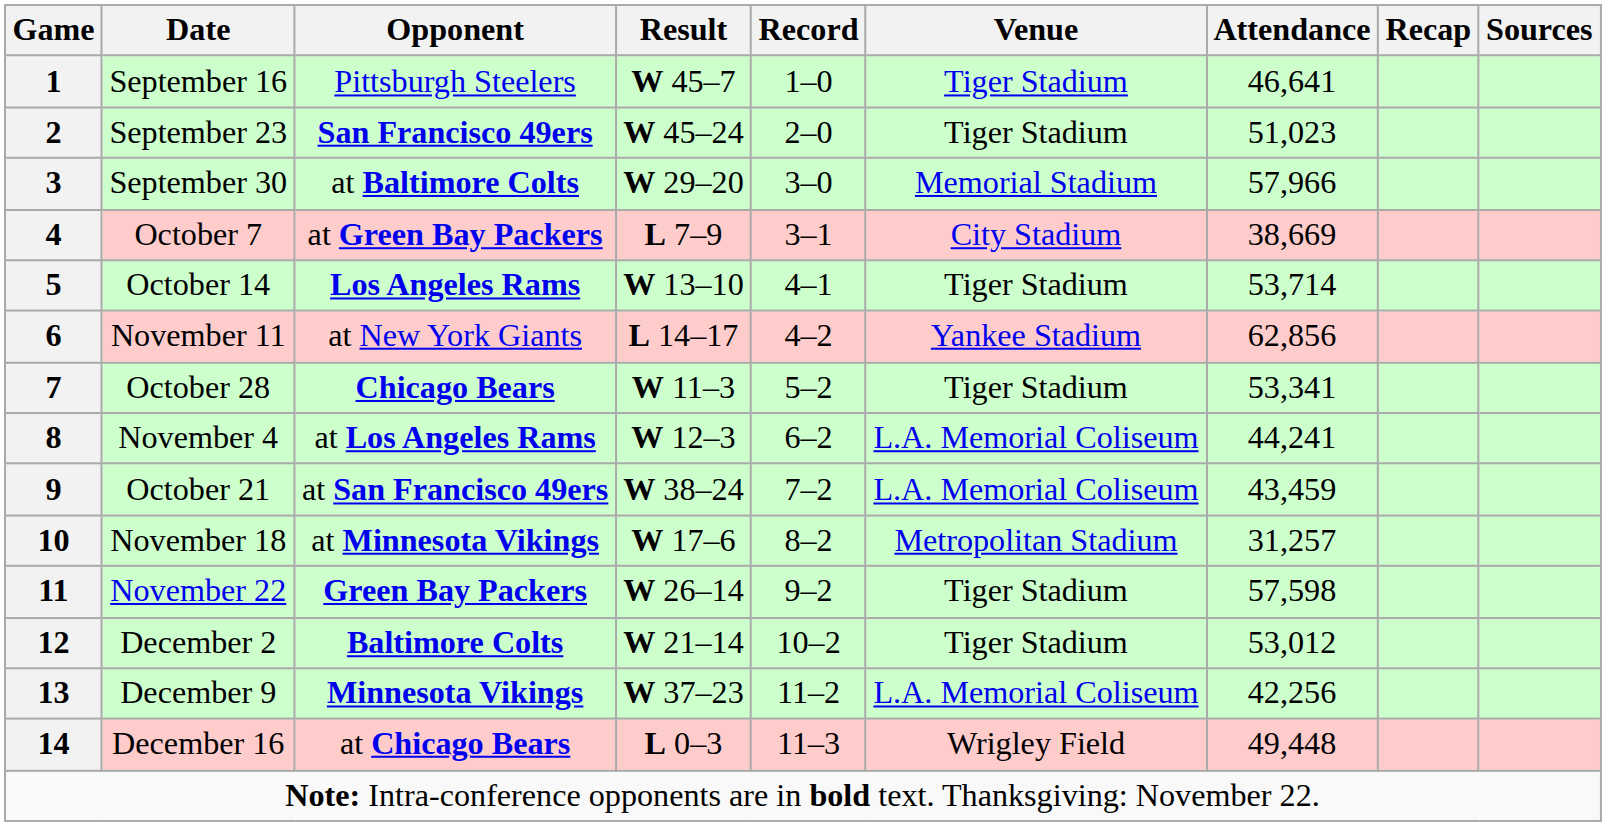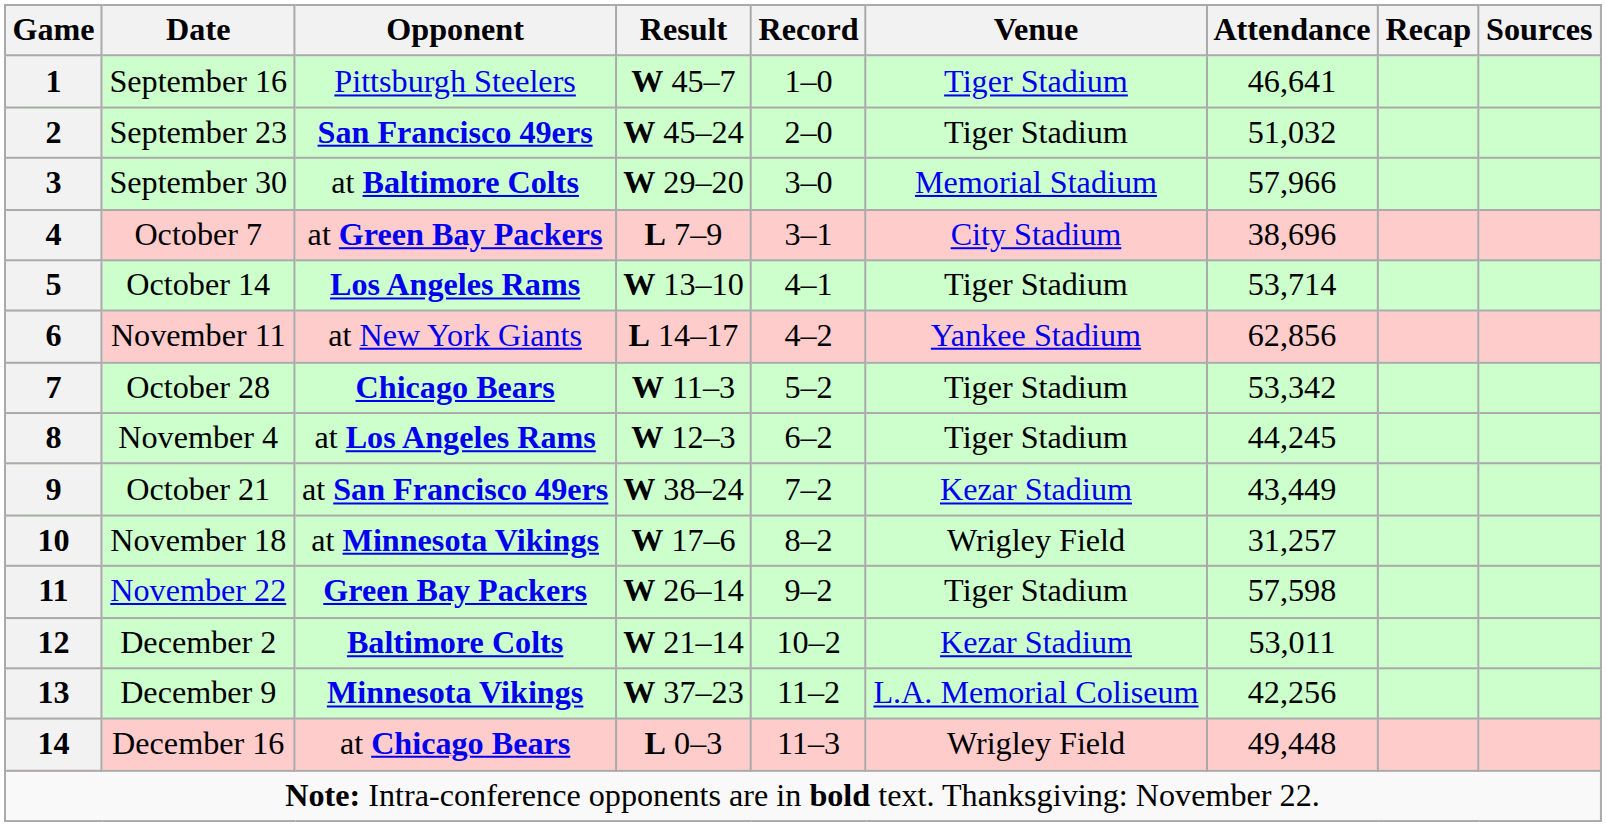(1292, 132) 51,023 -> (1292, 132) 51,032
(1292, 234) 38,669 -> (1292, 234) 38,696
(1292, 387) 53,341 -> (1292, 387) 53,342
(1036, 438) L.A. Memorial Coliseum -> (1036, 438) Tiger Stadium
(1292, 438) 44,241 -> (1292, 438) 44,245
(1036, 489) L.A. Memorial Coliseum -> (1036, 489) Kezar Stadium
(1292, 489) 43,459 -> (1292, 489) 43,449
(1036, 540) Metropolitan Stadium -> (1036, 540) Wrigley Field
(1036, 642) Tiger Stadium -> (1036, 642) Kezar Stadium
(1292, 642) 53,012 -> (1292, 642) 53,011
